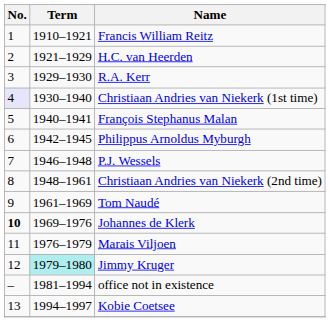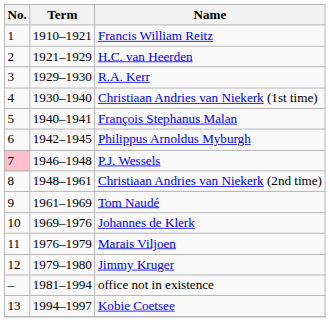(11, 98) lavender background -> (11, 98) no background
(11, 160) no background -> (11, 160) pink background
(14, 222) bold -> (14, 222) normal
(62, 264) paleturquoise background -> (62, 264) no background
